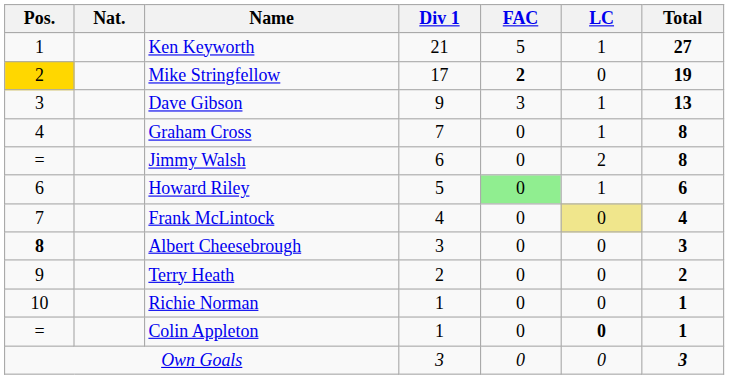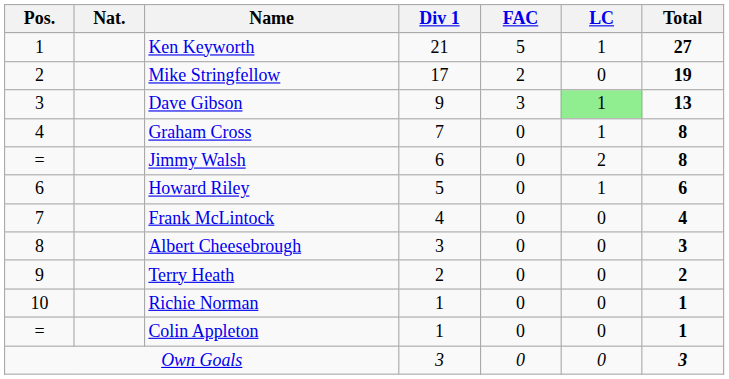(39, 75) gold background -> (39, 75) no background
(521, 75) bold -> (521, 75) normal
(602, 103) no background -> (602, 103) lightgreen background
(521, 189) lightgreen background -> (521, 189) no background
(602, 217) khaki background -> (602, 217) no background
(39, 246) bold -> (39, 246) normal
(602, 331) bold -> (602, 331) normal
